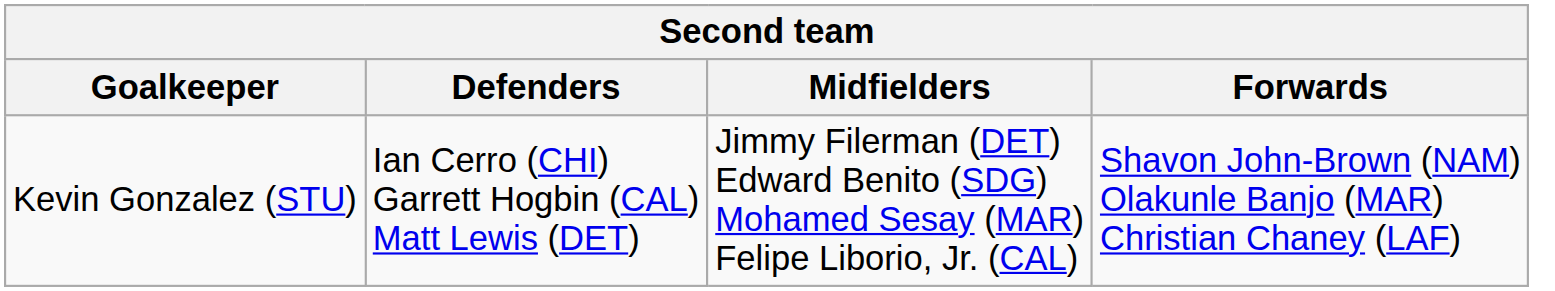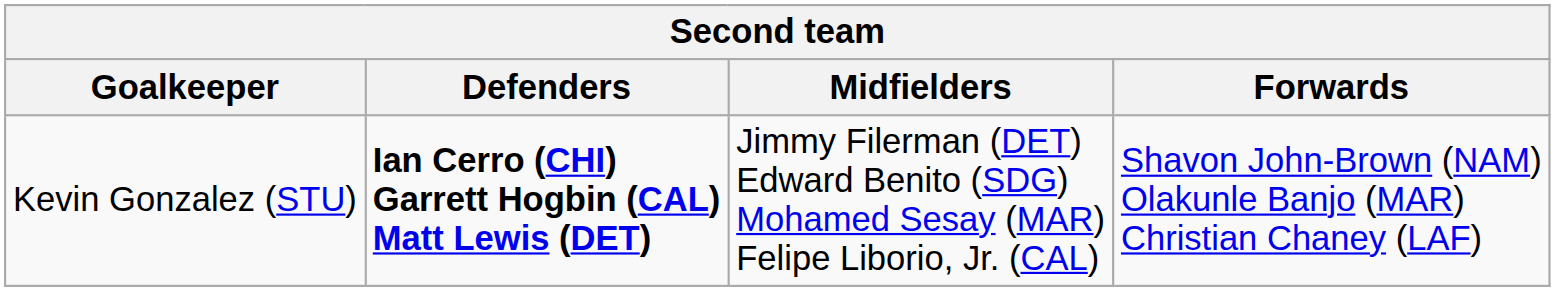(536, 199) normal -> (547, 199) bold
